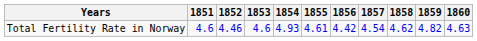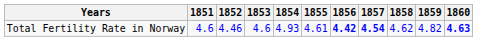(344, 29) normal -> (344, 29) bold
(373, 29) normal -> (373, 29) bold
(458, 29) normal -> (458, 29) bold
